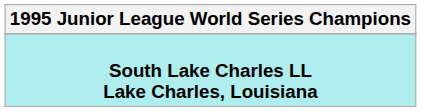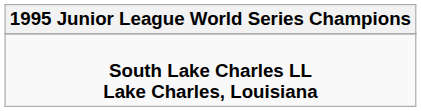(210, 80) paleturquoise background -> (210, 80) no background
